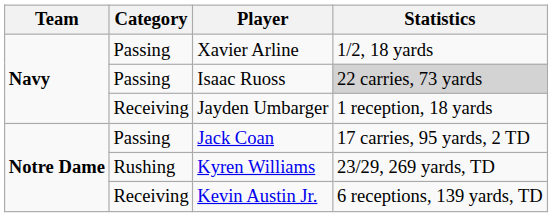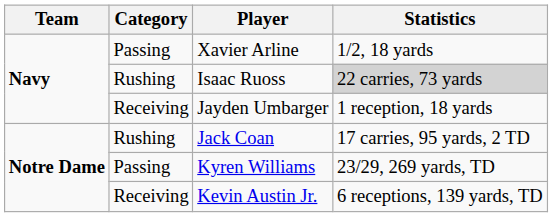(142, 78) Passing -> (144, 78) Rushing
(142, 137) Passing -> (144, 137) Rushing
(144, 166) Rushing -> (142, 166) Passing
